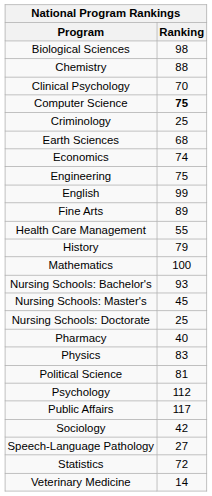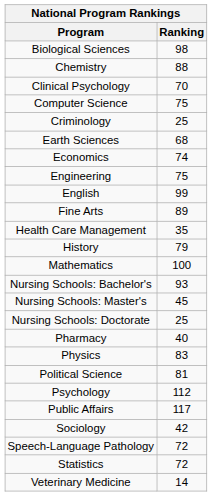(182, 103) bold -> (182, 103) normal
(182, 230) 55 -> (182, 230) 35
(182, 446) 27 -> (182, 446) 72
